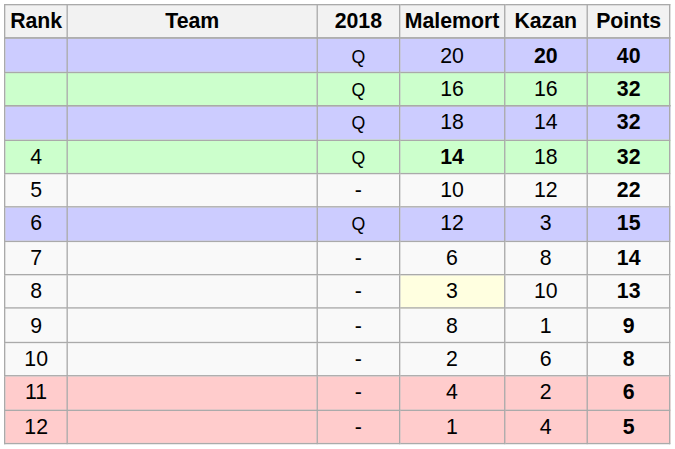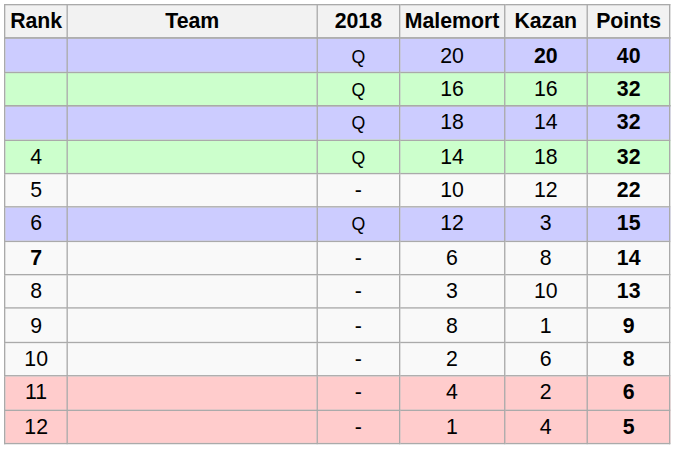(452, 156) bold -> (452, 156) normal
(36, 257) normal -> (36, 257) bold
(452, 291) lightyellow background -> (452, 291) no background
